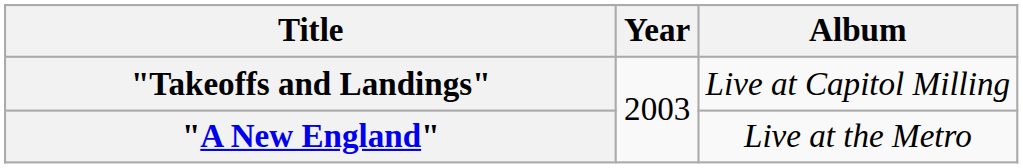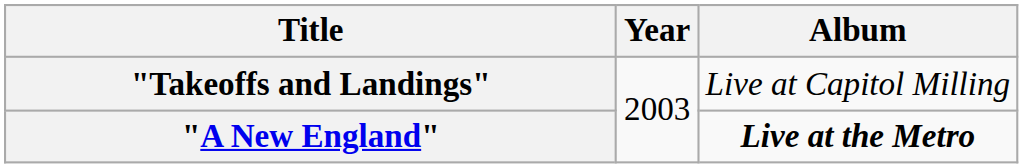(858, 135) normal -> (858, 135) bold
